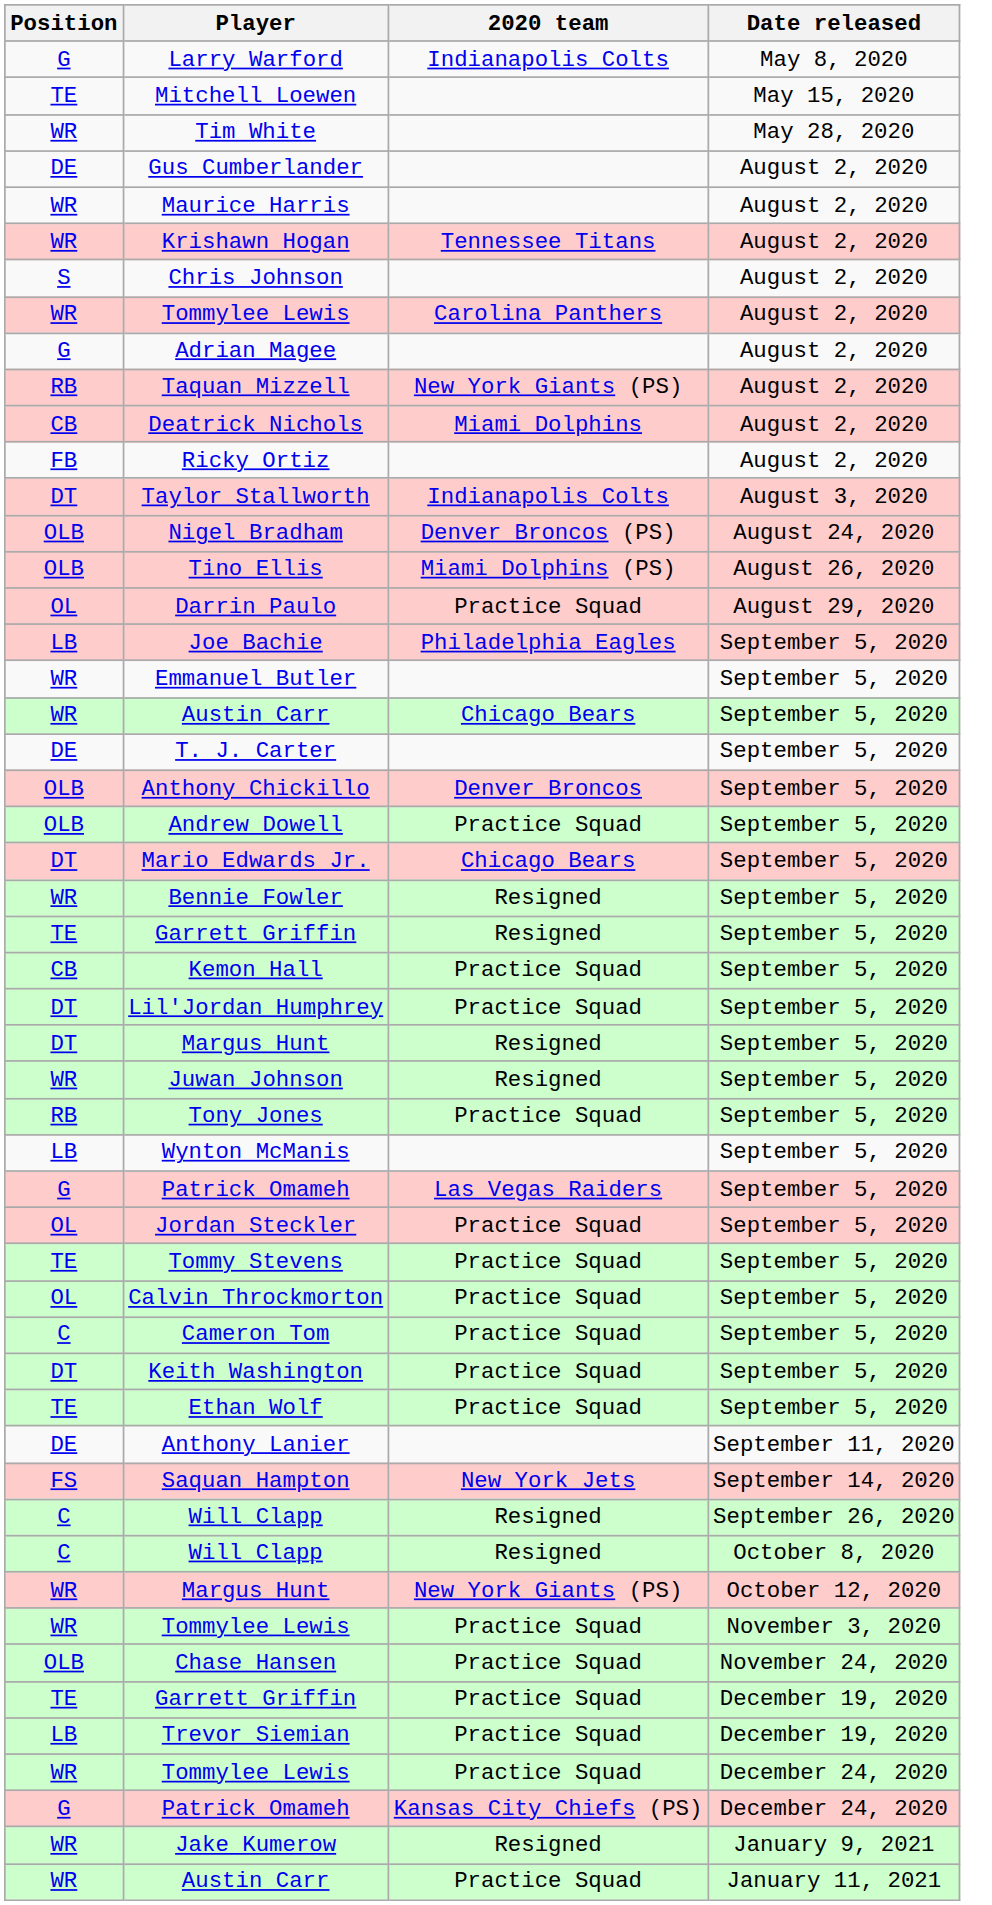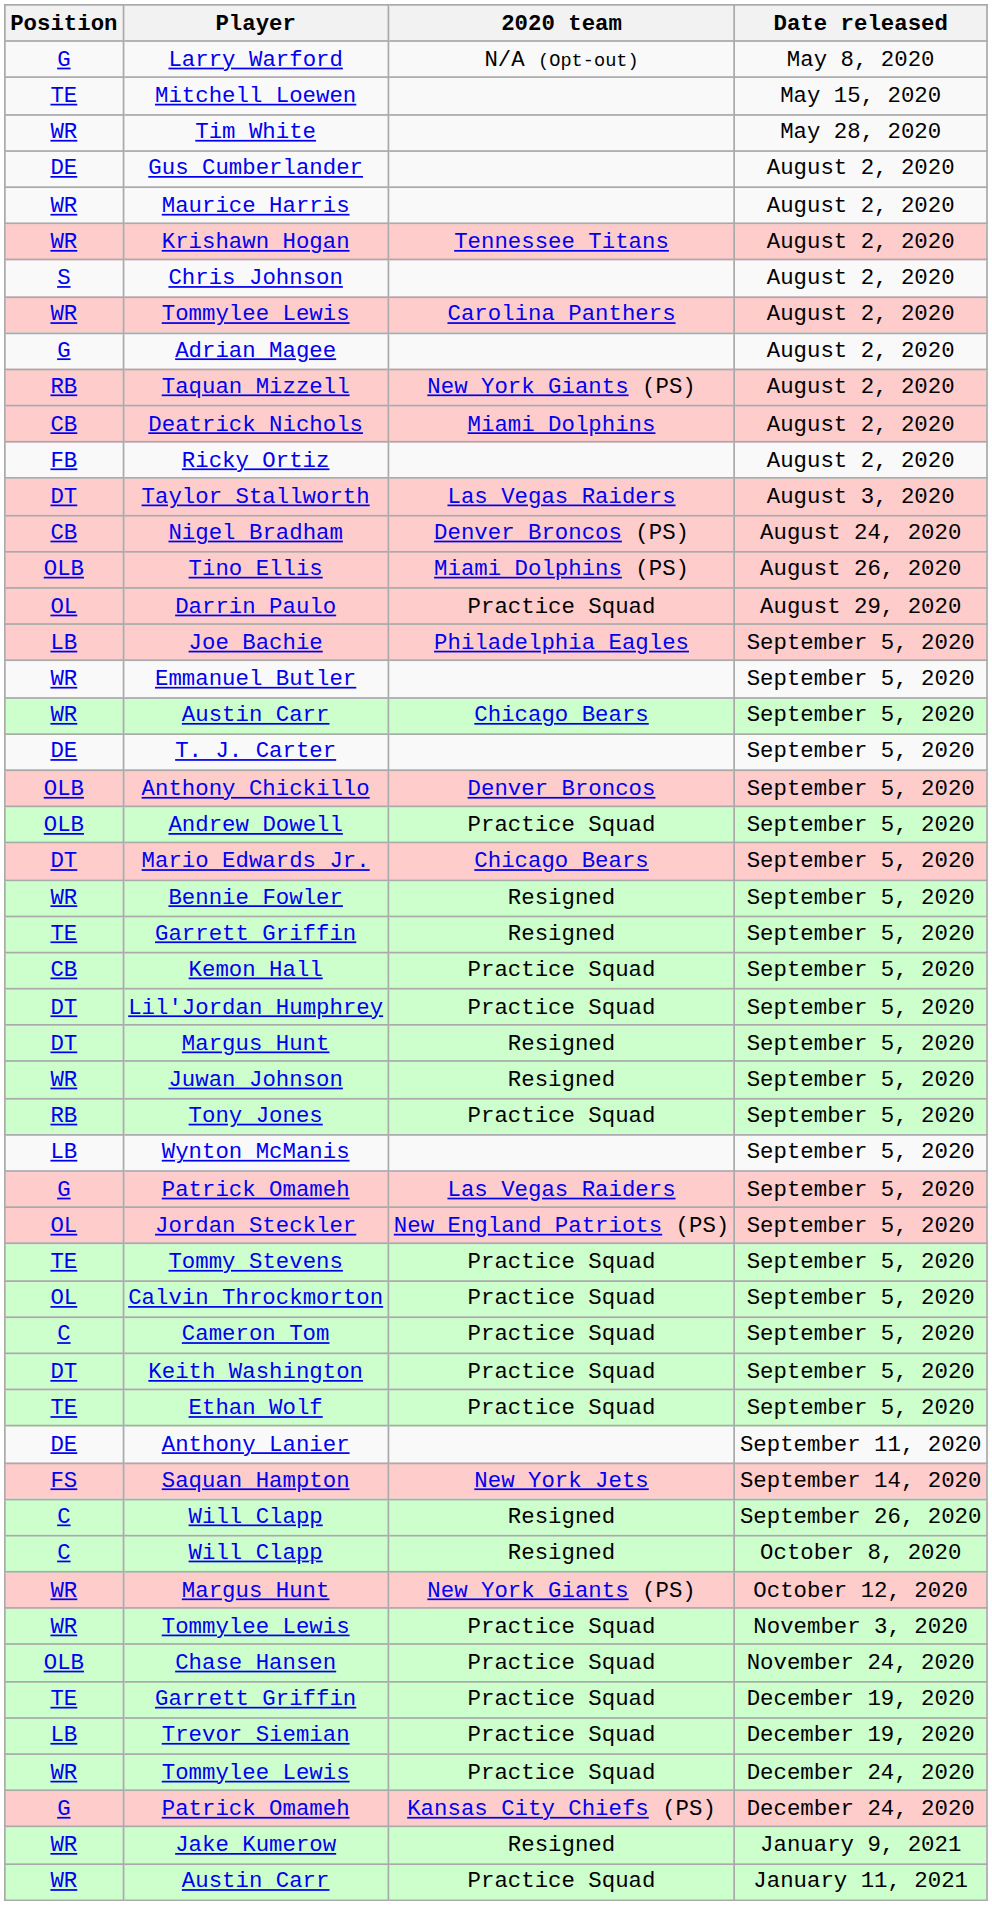(548, 60) Indianapolis Colts -> (562, 60) N/A (Opt-out)
(548, 497) Indianapolis Colts -> (562, 497) Las Vegas Raiders
(64, 533) OLB -> (64, 533) CB
(548, 1226) Practice Squad -> (562, 1226) New England Patriots (PS)
